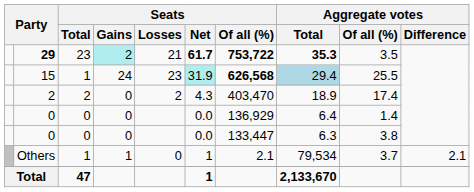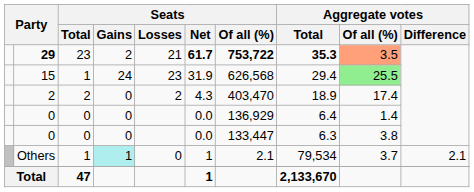(128, 55) paleturquoise background -> (128, 55) no background
(389, 55) no background -> (389, 55) lightsalmon background
(200, 75) paleturquoise background -> (200, 75) no background
(251, 75) bold -> (251, 75) normal
(324, 75) lightblue background -> (324, 75) no background
(385, 75) no background -> (385, 75) lightgreen background
(128, 156) no background -> (128, 156) paleturquoise background
